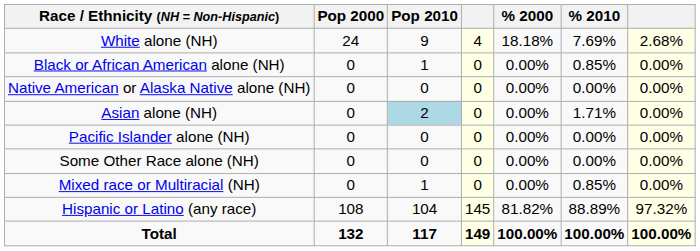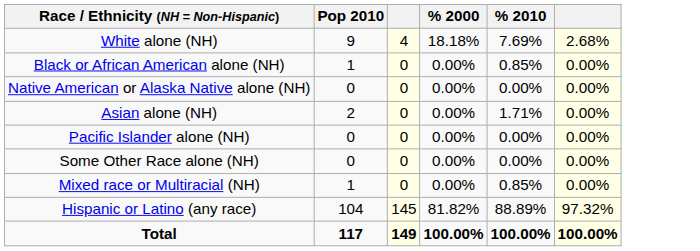- column: (351, 16)
(425, 112) lightblue background -> (351, 112) no background
